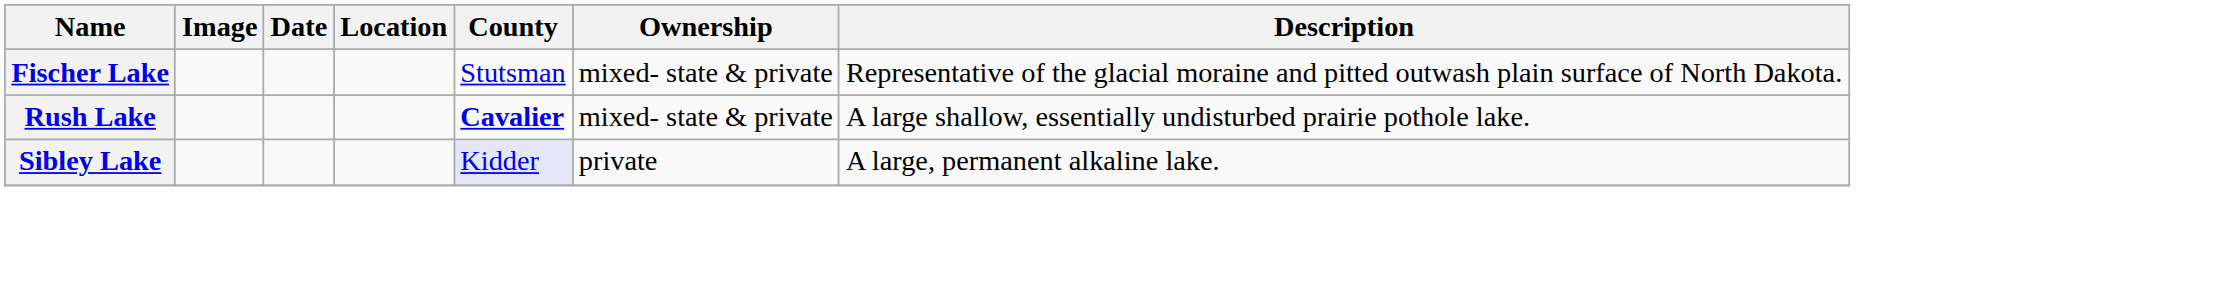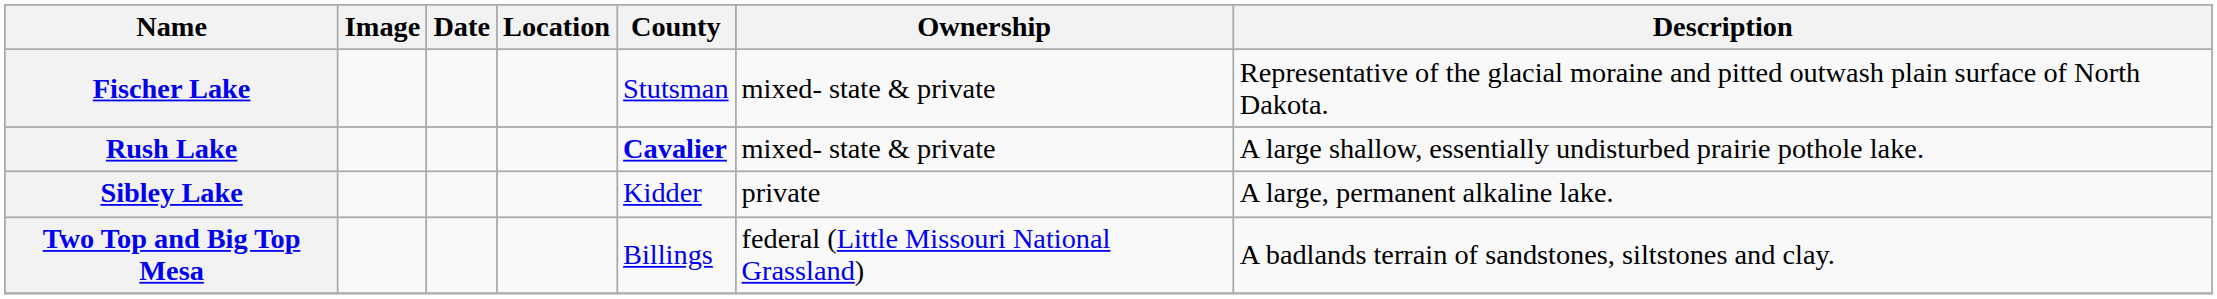(500, 161) lavender background -> (662, 193) no background
+ row: (172, 254)
